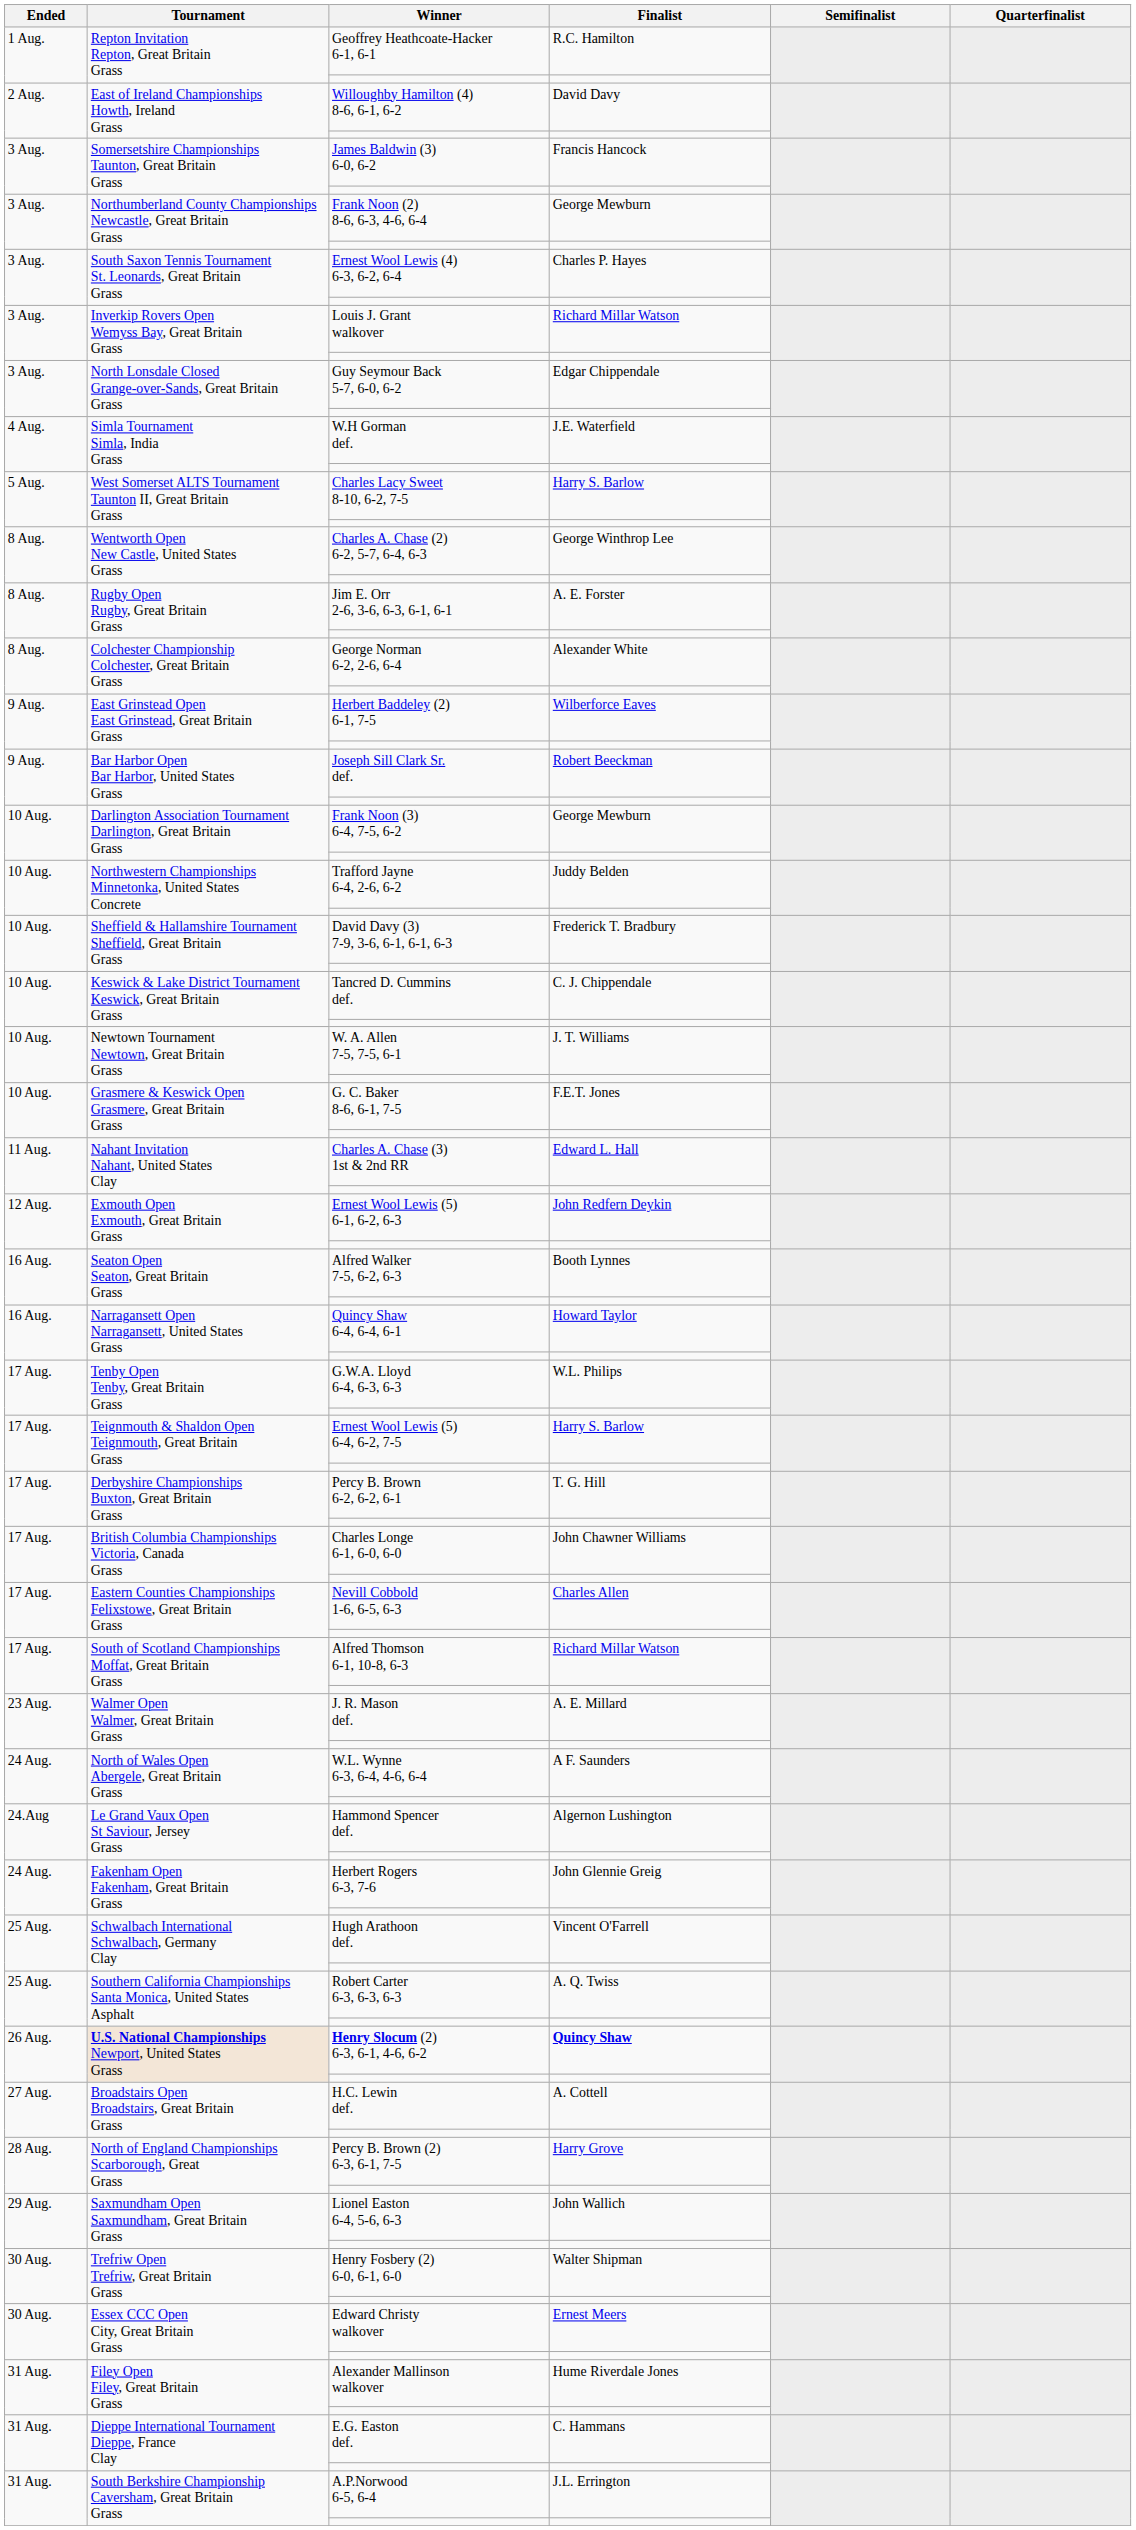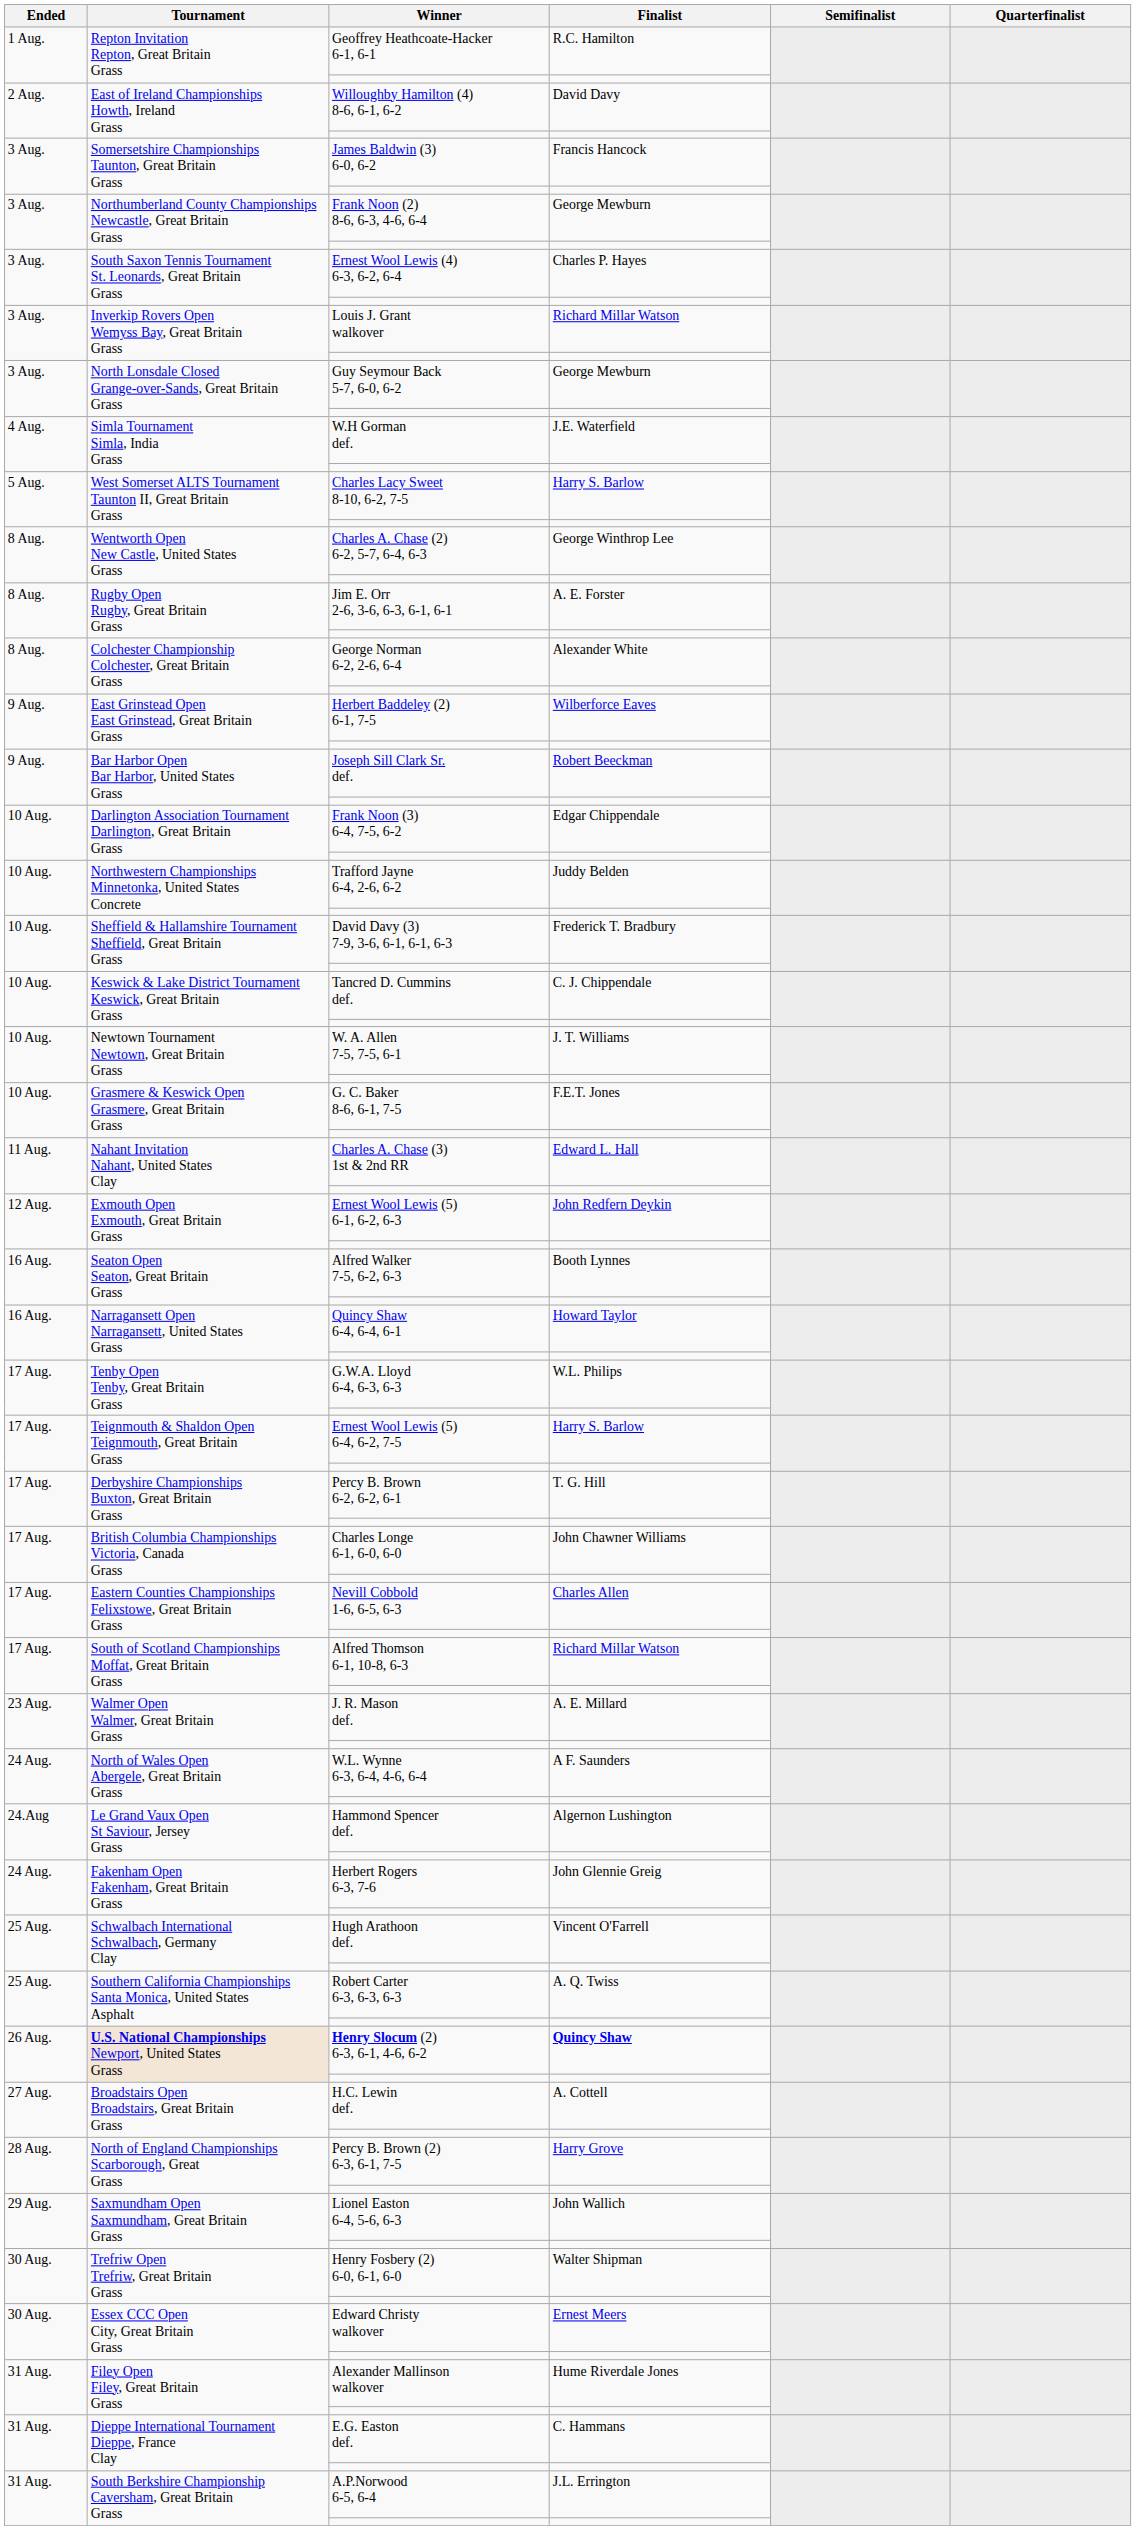(606, 371) Edgar Chippendale -> (602, 371) George Mewburn
(602, 815) George Mewburn -> (606, 815) Edgar Chippendale
